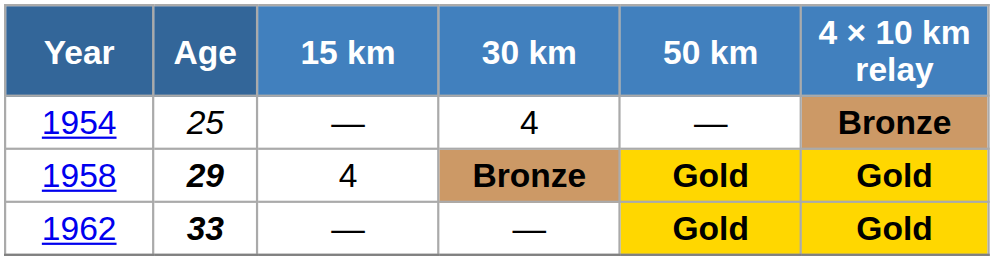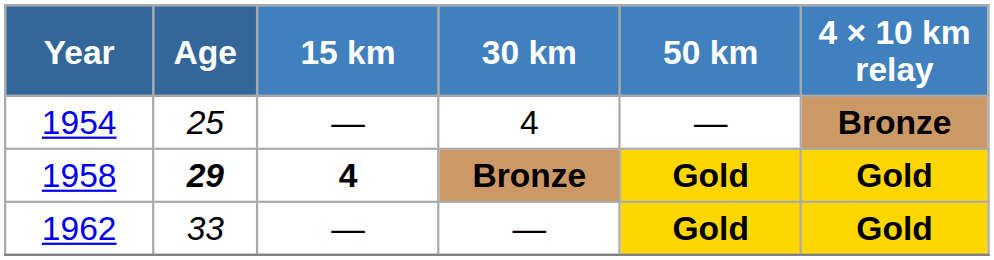(348, 176) normal -> (348, 176) bold
(205, 229) bold -> (205, 229) normal
